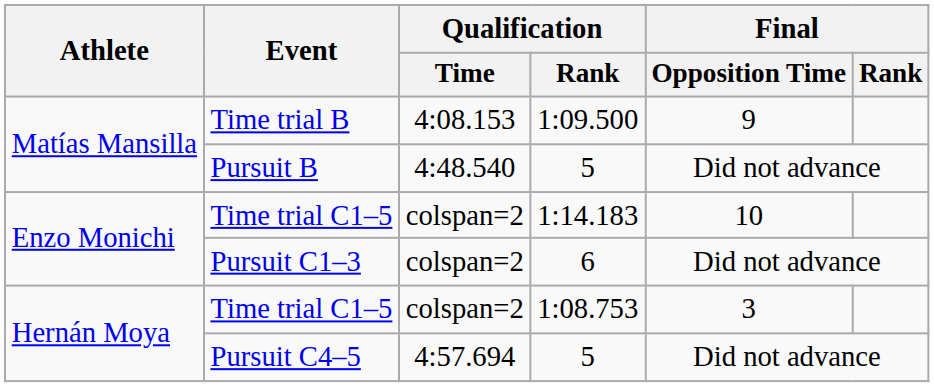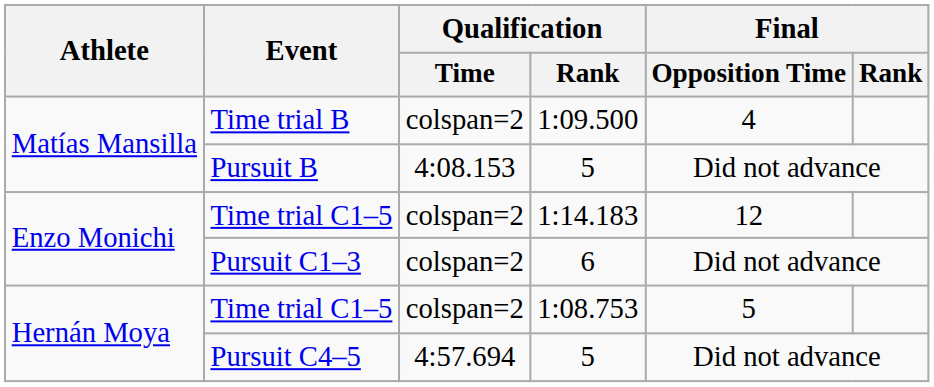(465, 120) 4:08.153 -> (465, 120) colspan=2
(749, 120) 9 -> (749, 120) 4
(465, 167) 4:48.540 -> (465, 167) 4:08.153
(749, 215) 10 -> (749, 215) 12
(749, 309) 3 -> (749, 309) 5
